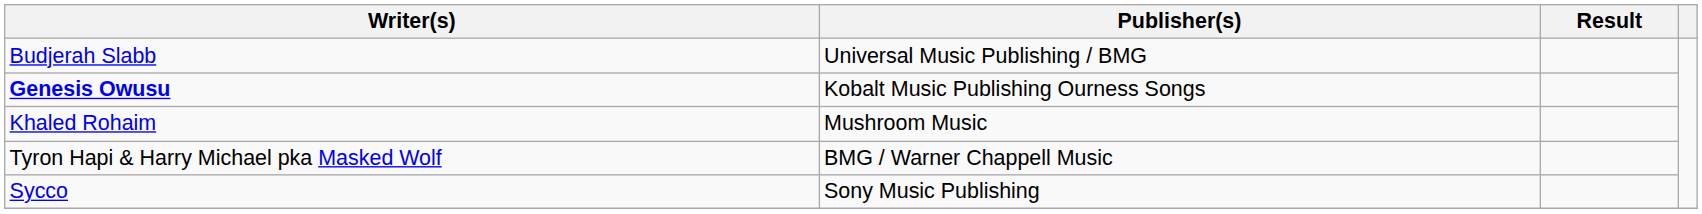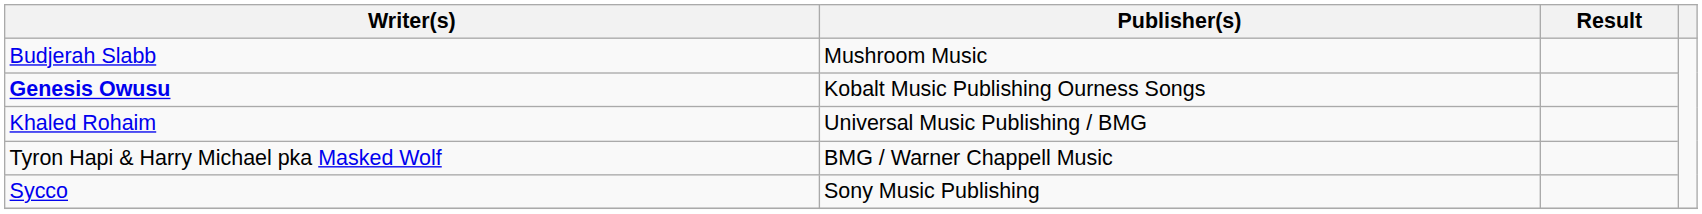(985, 55) Universal Music Publishing / BMG -> (906, 55) Mushroom Music
(906, 123) Mushroom Music -> (985, 123) Universal Music Publishing / BMG
